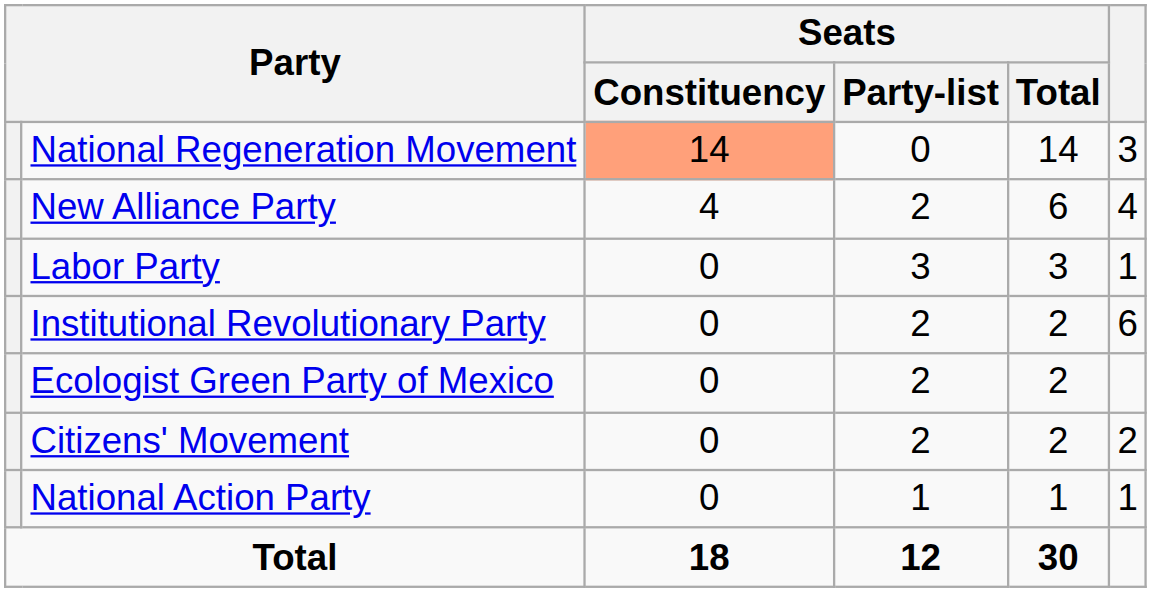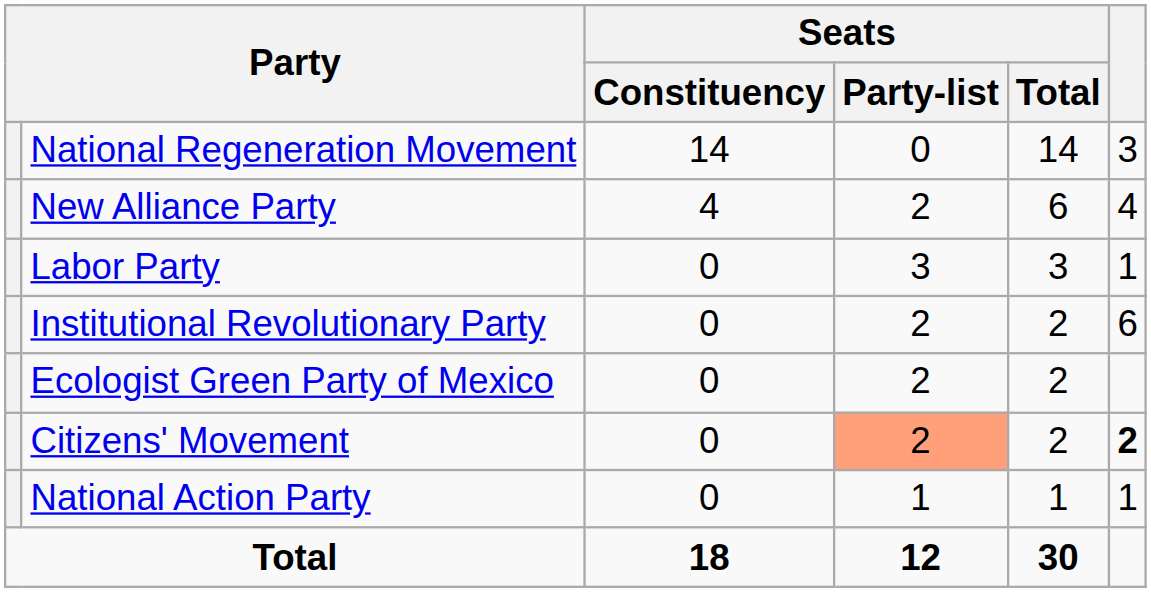(709, 149) lightsalmon background -> (709, 149) no background
(921, 440) no background -> (921, 440) lightsalmon background
(1128, 440) normal -> (1128, 440) bold
